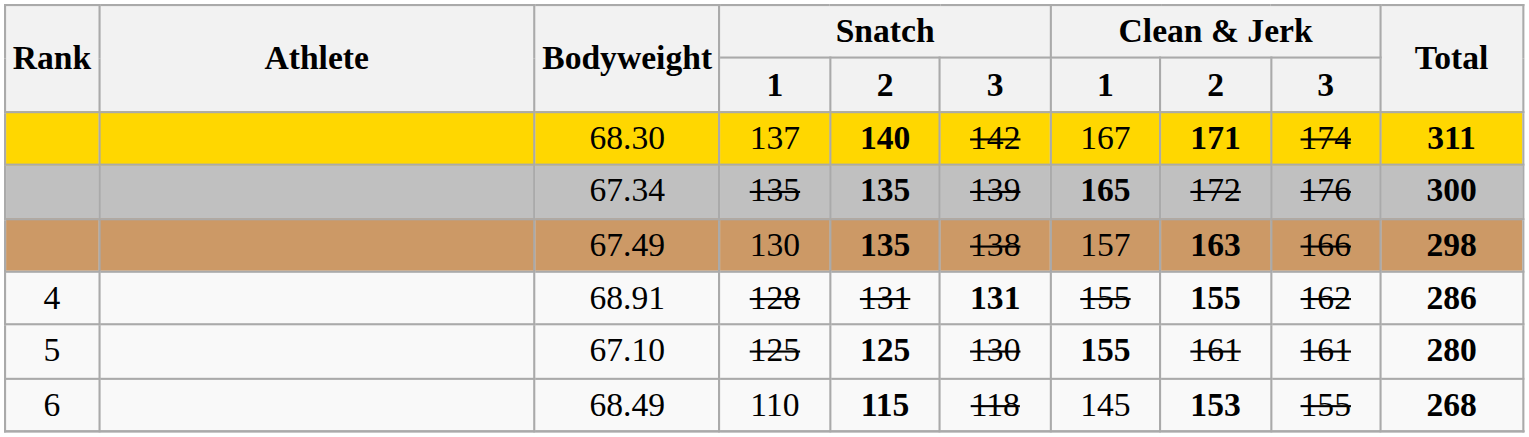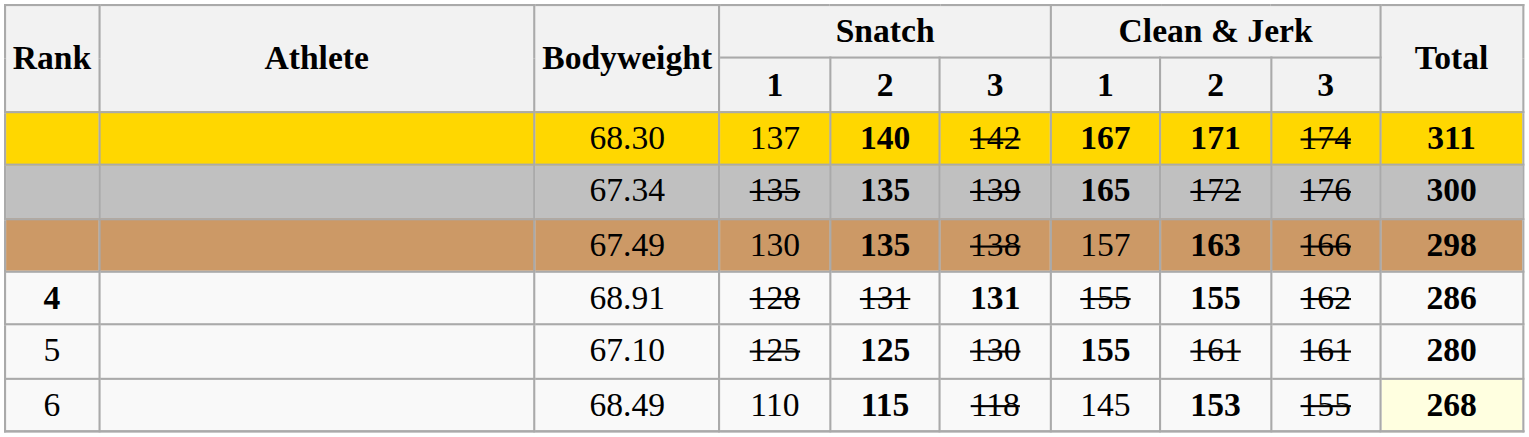(1105, 137) normal -> (1105, 137) bold
(52, 297) normal -> (52, 297) bold
(1452, 404) no background -> (1452, 404) lightyellow background
